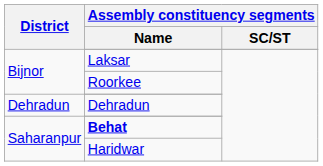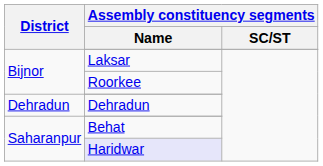(107, 127) bold -> (106, 127) normal
(116, 149) no background -> (116, 149) lavender background
